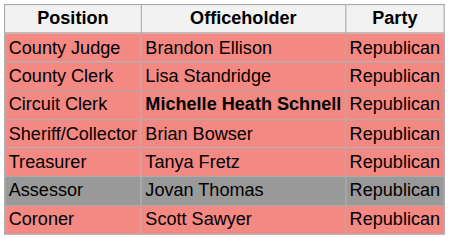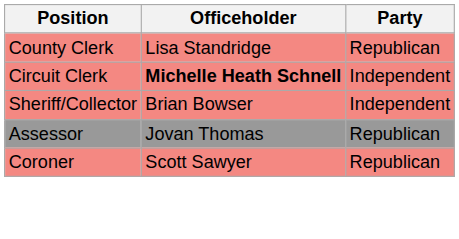- row: (65, 47)
(395, 104) Republican -> (400, 76) Independent
(395, 133) Republican -> (400, 104) Independent
- row: (48, 162)
